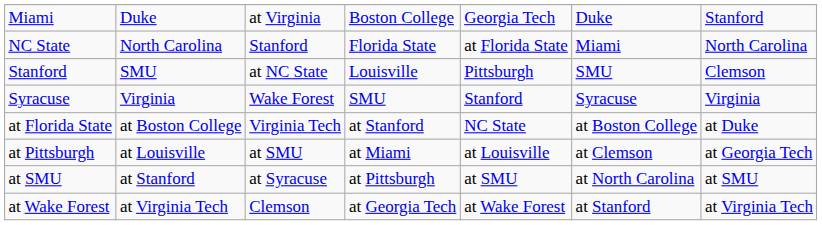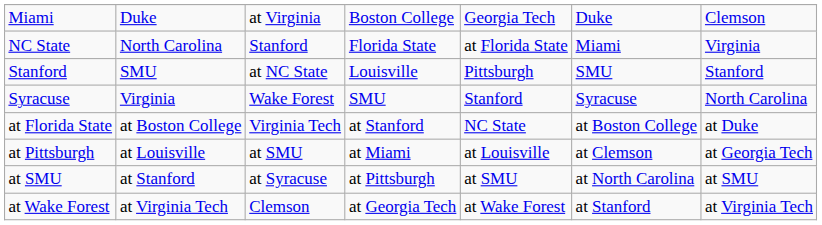(734, 17) Stanford -> (735, 17) Clemson
(756, 44) North Carolina -> (733, 44) Virginia
(735, 71) Clemson -> (734, 71) Stanford
(733, 98) Virginia -> (756, 98) North Carolina
